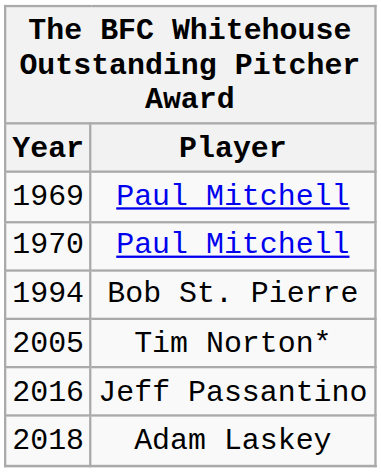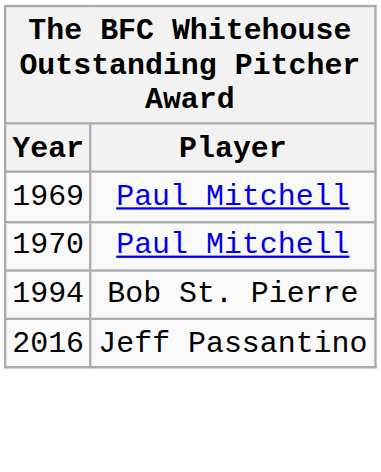- row: (48, 343)
- row: (48, 441)
